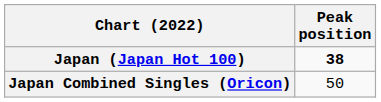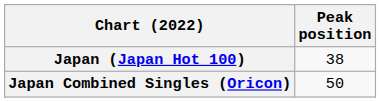(335, 59) bold -> (335, 59) normal
